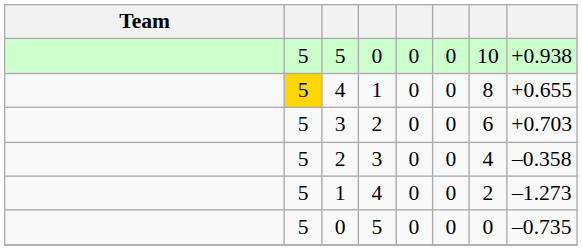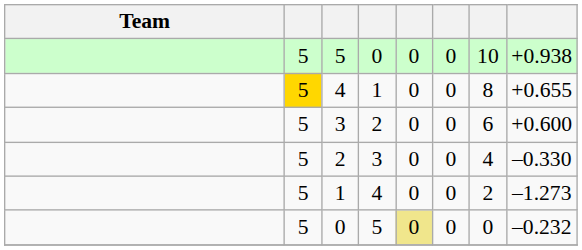(542, 124) +0.703 -> (542, 124) +0.600
(542, 158) –0.358 -> (542, 158) –0.330
(414, 227) no background -> (414, 227) khaki background
(542, 227) –0.735 -> (542, 227) –0.232
